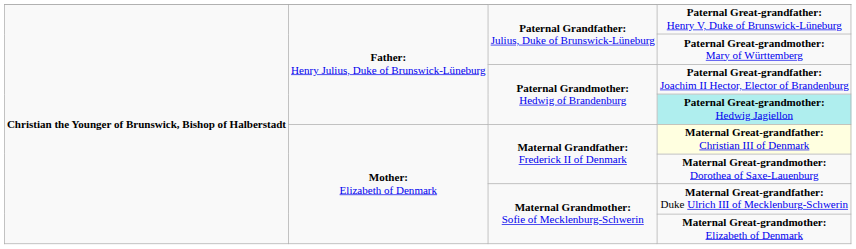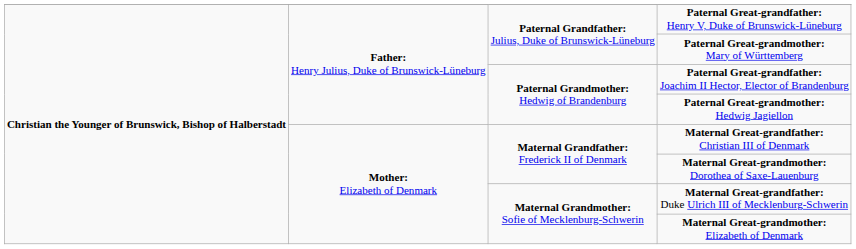(754, 109) paleturquoise background -> (754, 109) no background
(754, 139) lightyellow background -> (754, 139) no background
